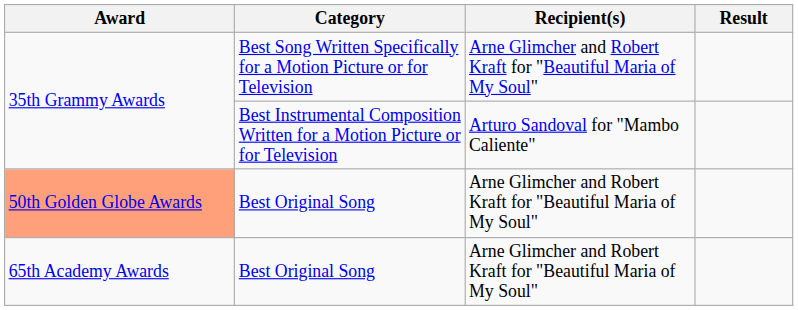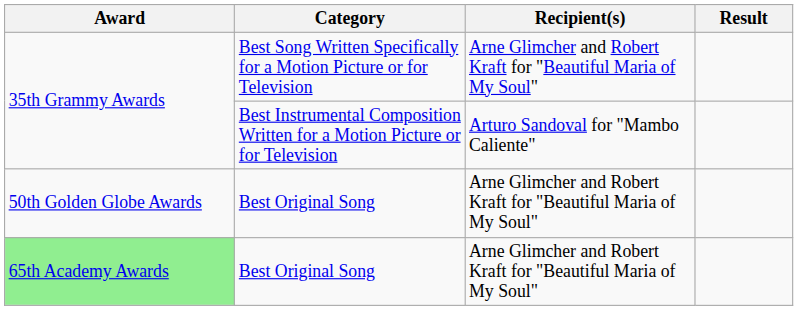(105, 202) lightsalmon background -> (105, 202) no background
(89, 271) no background -> (89, 271) lightgreen background
